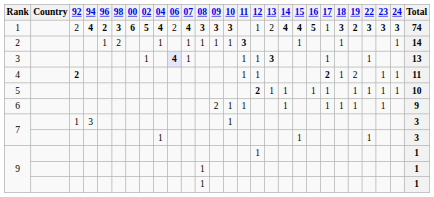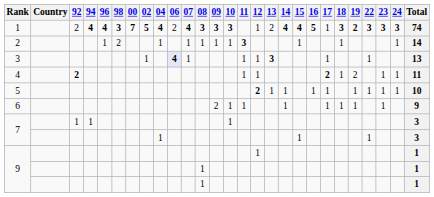(105, 28) 2 -> (105, 28) 4
(133, 28) 6 -> (133, 28) 7
(91, 122) 3 -> (91, 122) 1
